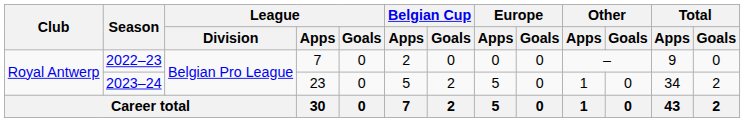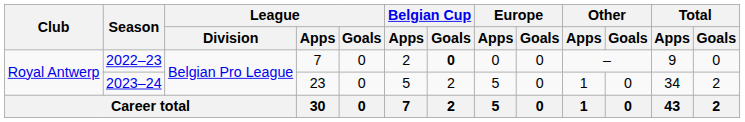(451, 60) normal -> (451, 60) bold
